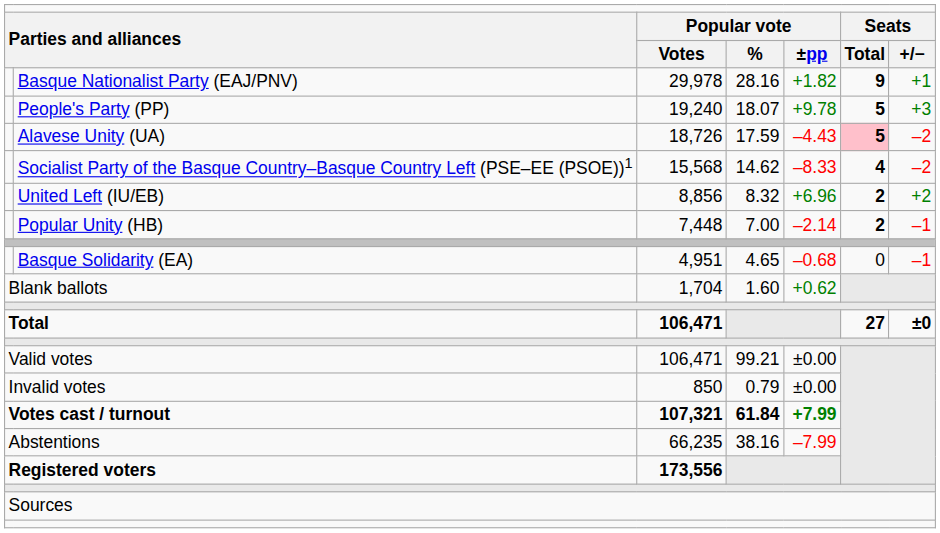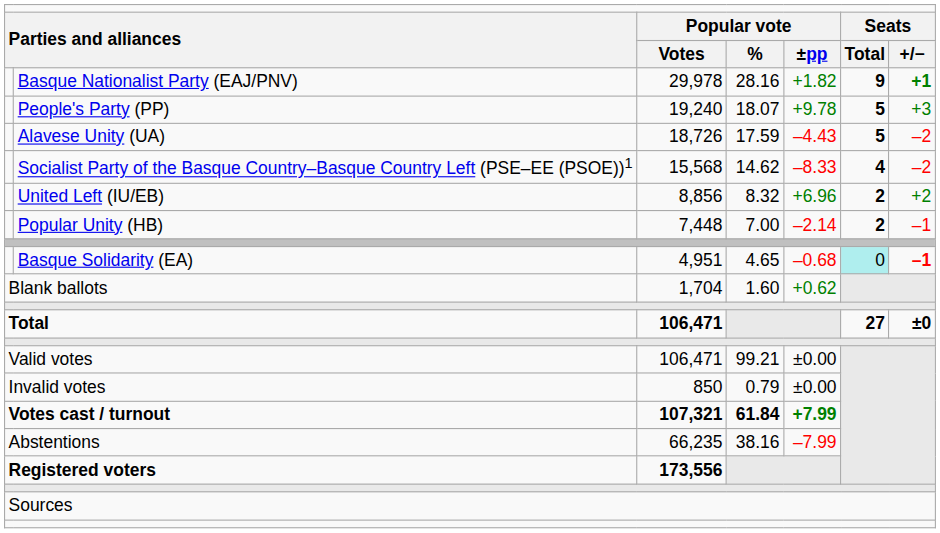(921, 81) normal -> (921, 81) bold
(880, 137) pink background -> (880, 137) no background
(880, 260) no background -> (880, 260) paleturquoise background
(921, 260) normal -> (921, 260) bold
